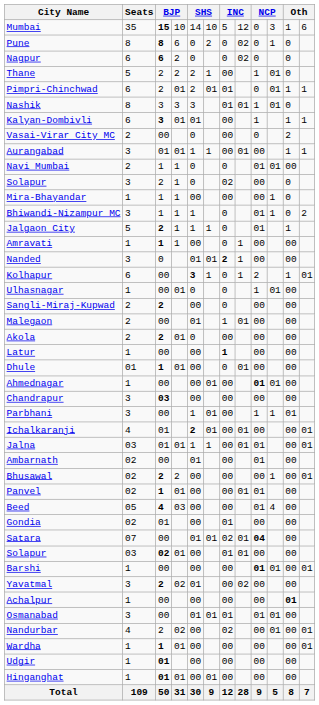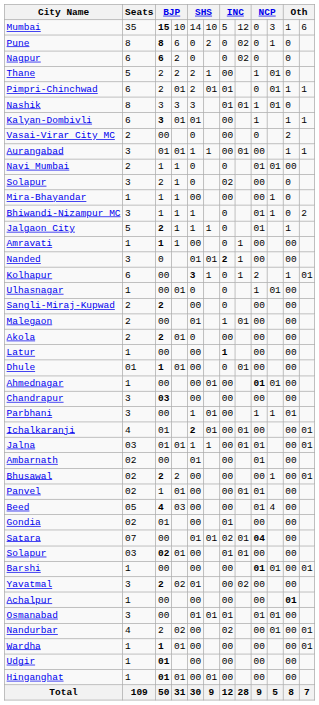(161, 492) bold -> (161, 492) normal
